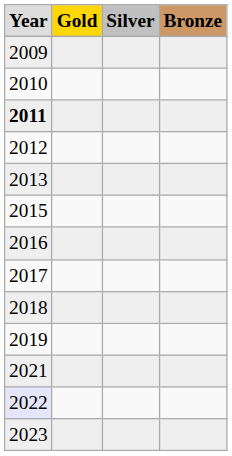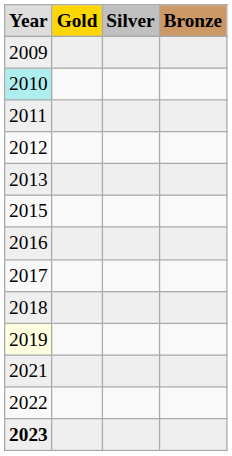(28, 84) no background -> (28, 84) paleturquoise background
(28, 116) bold -> (28, 116) normal
(28, 338) no background -> (28, 338) lightyellow background
(28, 402) lavender background -> (28, 402) no background
(28, 434) normal -> (28, 434) bold
